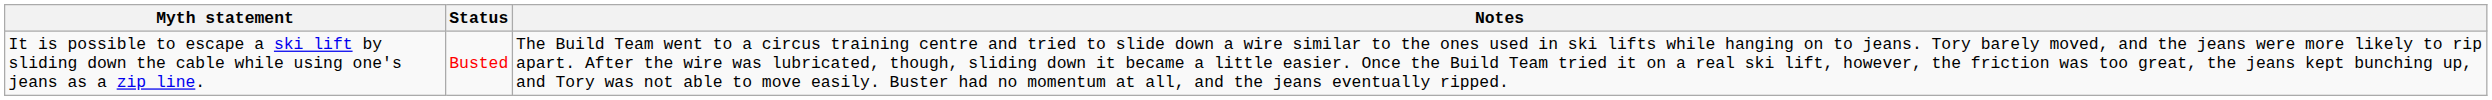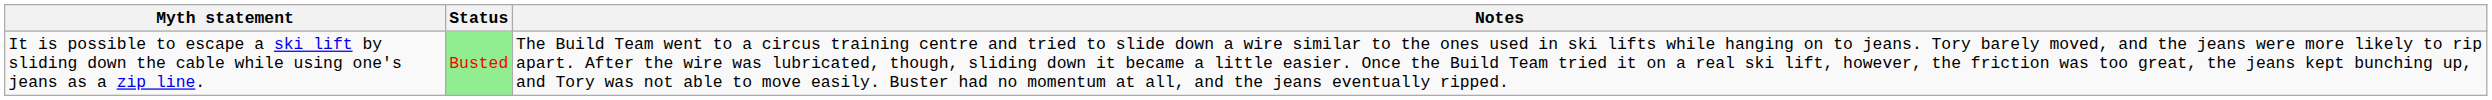(479, 64) no background -> (479, 64) lightgreen background
